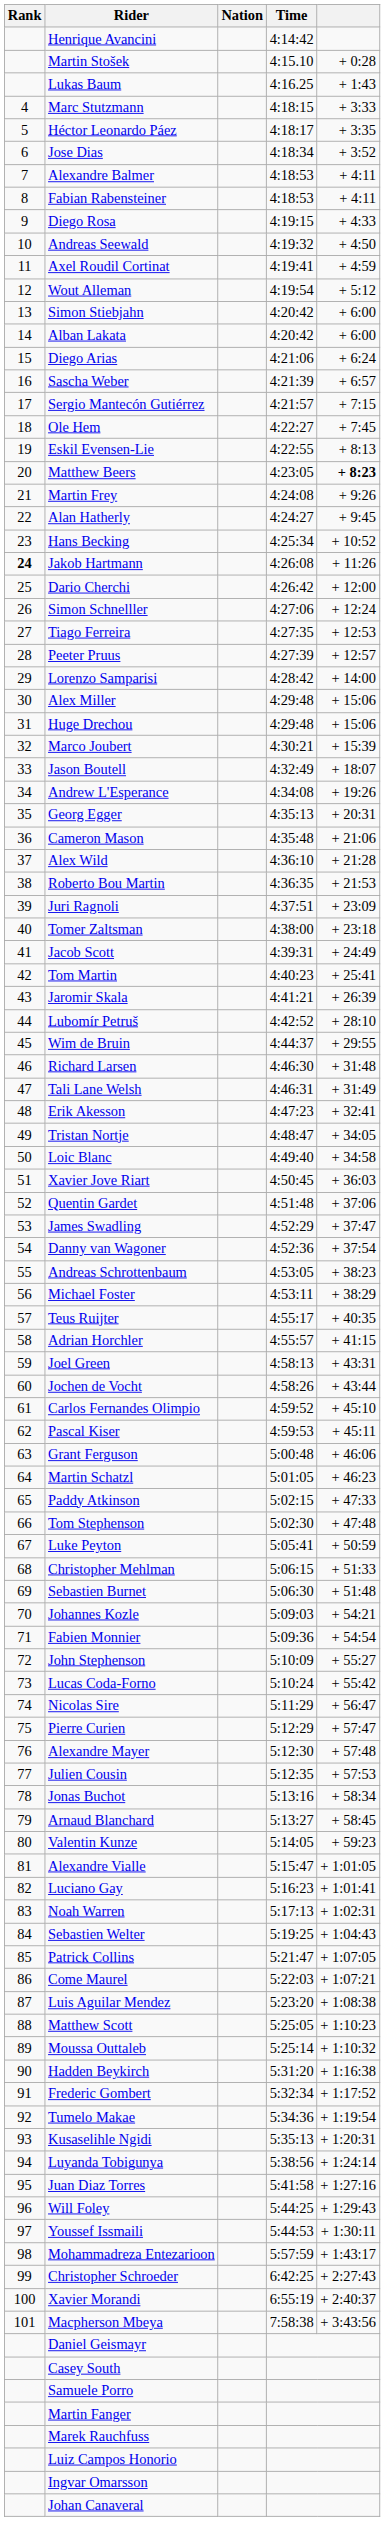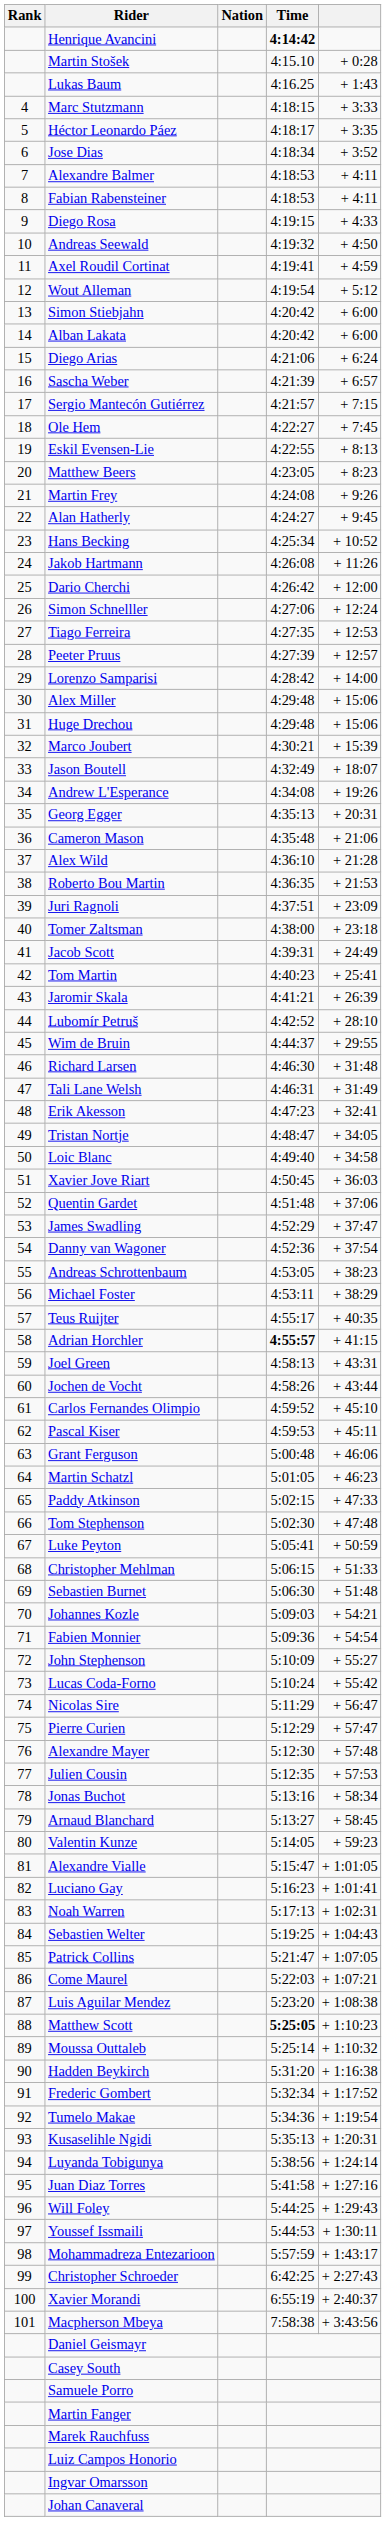(292, 38) normal -> (292, 38) bold
(357, 472) bold -> (359, 472) normal
(25, 564) bold -> (25, 564) normal
(292, 1340) normal -> (292, 1340) bold
(292, 2025) normal -> (292, 2025) bold
